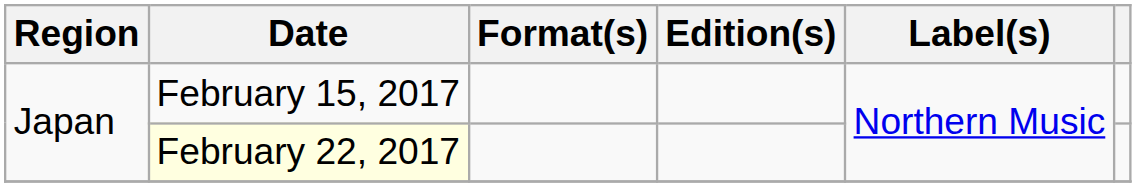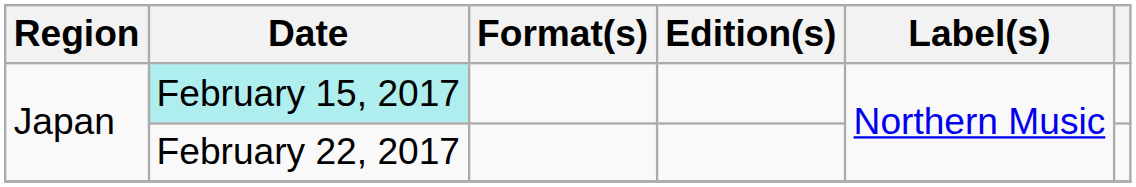(308, 92) no background -> (308, 92) paleturquoise background
(308, 151) lightyellow background -> (308, 151) no background
